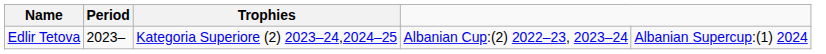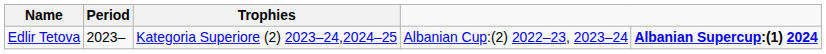(721, 37) normal -> (726, 37) bold
